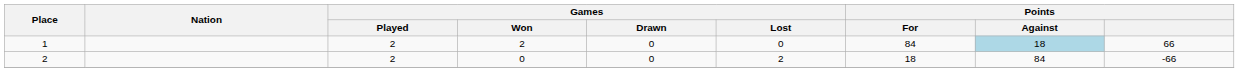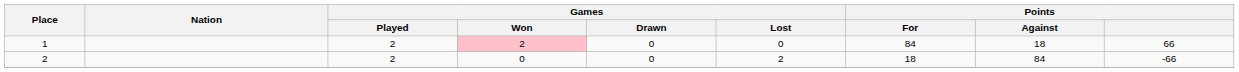(522, 43) no background -> (522, 43) pink background
(1040, 43) lightblue background -> (1040, 43) no background
